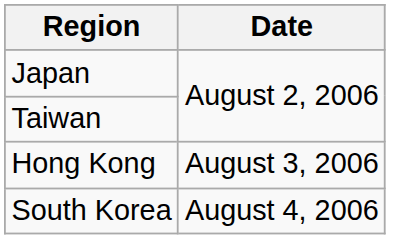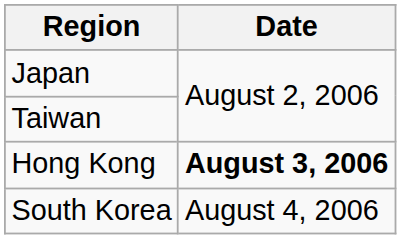(282, 164) normal -> (287, 164) bold
